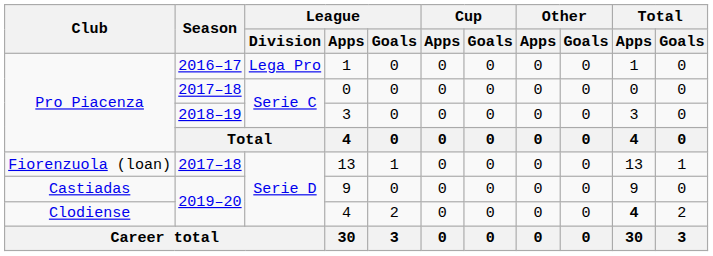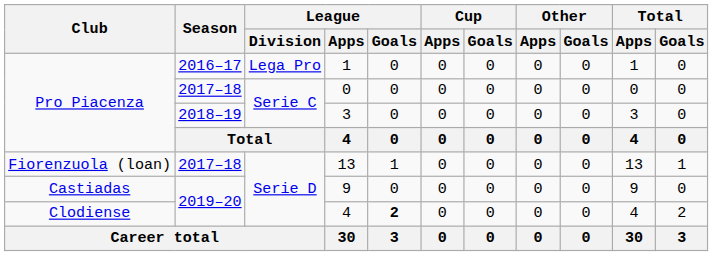(394, 213) normal -> (394, 213) bold
(634, 213) bold -> (634, 213) normal
